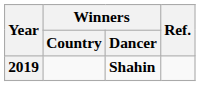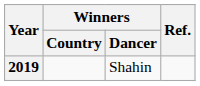(132, 68) bold -> (130, 68) normal
